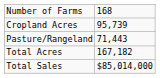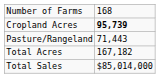(112, 25) normal -> (112, 25) bold
